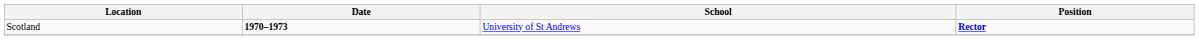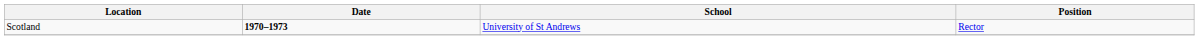(972, 27) bold -> (971, 27) normal
